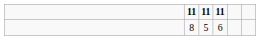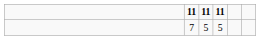(192, 27) 8 -> (192, 27) 7
(220, 27) 6 -> (220, 27) 5
